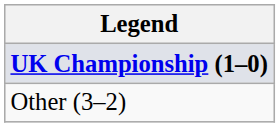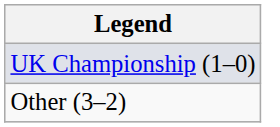(139, 63) bold -> (133, 63) normal
